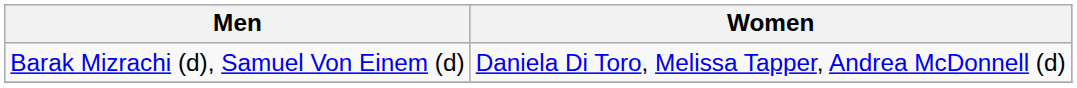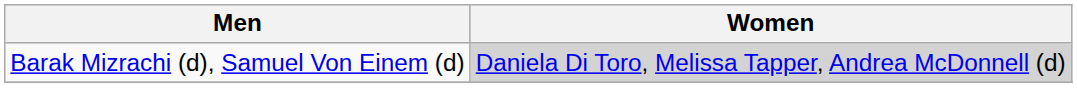(771, 62) no background -> (771, 62) lightgrey background
